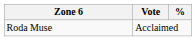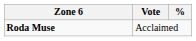(29, 28) normal -> (31, 28) bold
